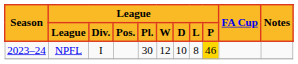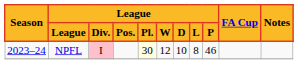(101, 50) no background -> (101, 50) pink background
(147, 50) no background -> (147, 50) lightyellow background
(211, 50) gold background -> (211, 50) no background
